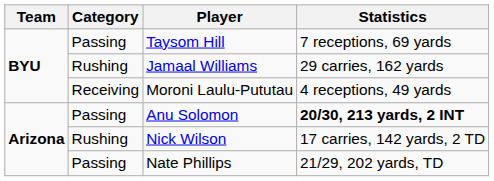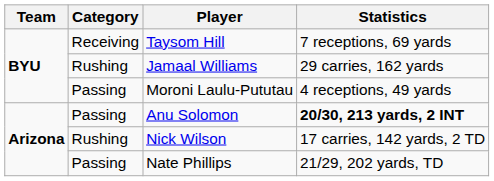(99, 41) Passing -> (105, 41) Receiving
(105, 90) Receiving -> (99, 90) Passing
